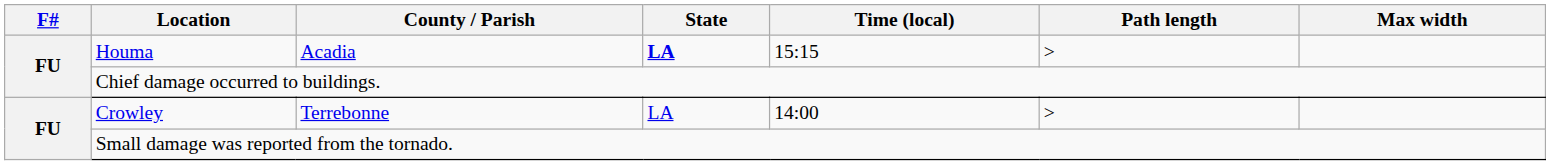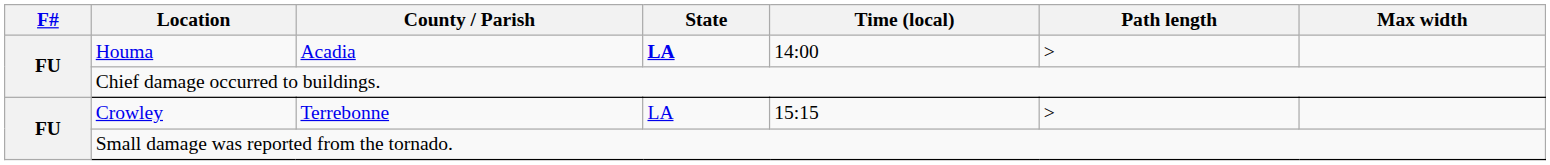(797, 50) 15:15 -> (797, 50) 14:00
(797, 112) 14:00 -> (797, 112) 15:15
